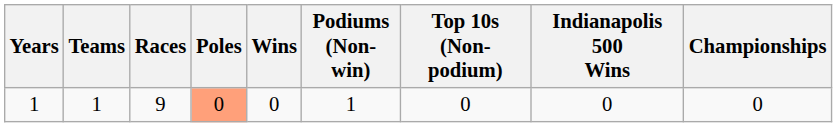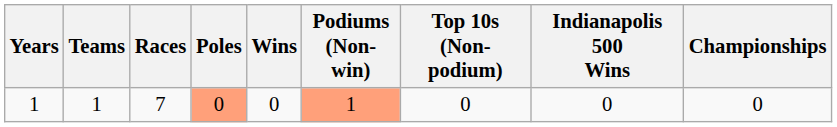(160, 104) 9 -> (160, 104) 7
(351, 104) no background -> (351, 104) lightsalmon background
